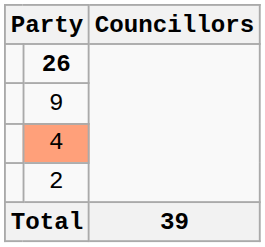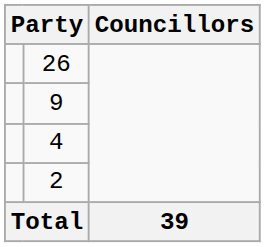(56, 64) bold -> (56, 64) normal
(56, 143) lightsalmon background -> (56, 143) no background
